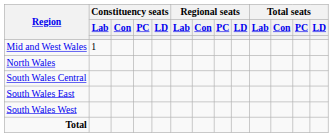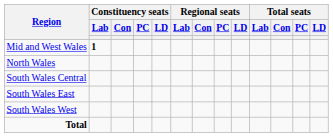(94, 47) normal -> (94, 47) bold
